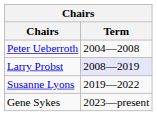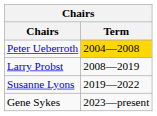(111, 48) no background -> (111, 48) gold background
(111, 66) lavender background -> (111, 66) no background
